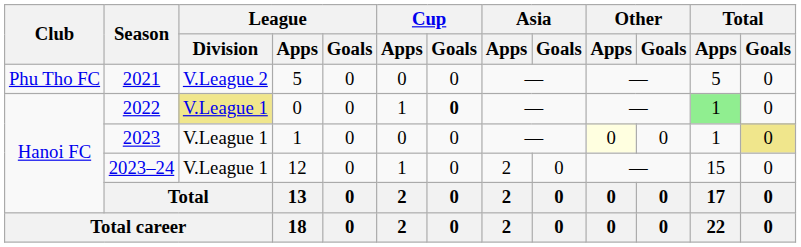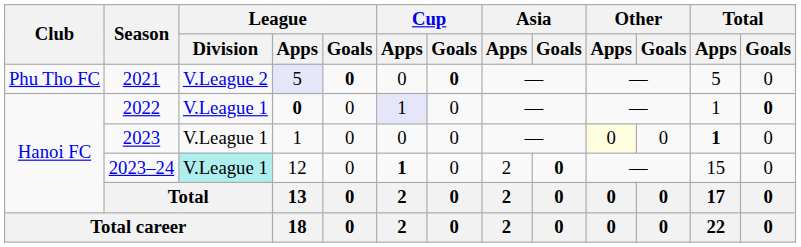(297, 78) no background -> (297, 78) lavender background
(350, 78) normal -> (350, 78) bold
(454, 78) normal -> (454, 78) bold
(225, 108) khaki background -> (225, 108) no background
(297, 108) normal -> (297, 108) bold
(402, 108) no background -> (402, 108) lavender background
(454, 108) bold -> (454, 108) normal
(716, 108) lightgreen background -> (716, 108) no background
(768, 108) normal -> (768, 108) bold
(716, 138) normal -> (716, 138) bold
(768, 138) khaki background -> (768, 138) no background
(225, 167) no background -> (225, 167) paleturquoise background
(402, 167) normal -> (402, 167) bold
(559, 167) normal -> (559, 167) bold
